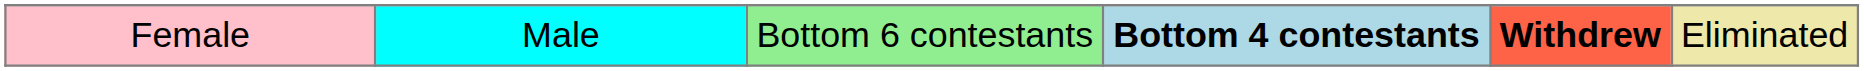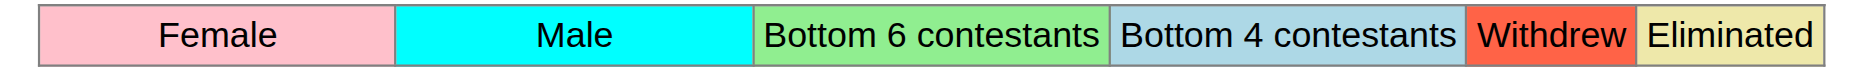(1296, 34) bold -> (1288, 34) normal
(1580, 34) bold -> (1552, 34) normal
